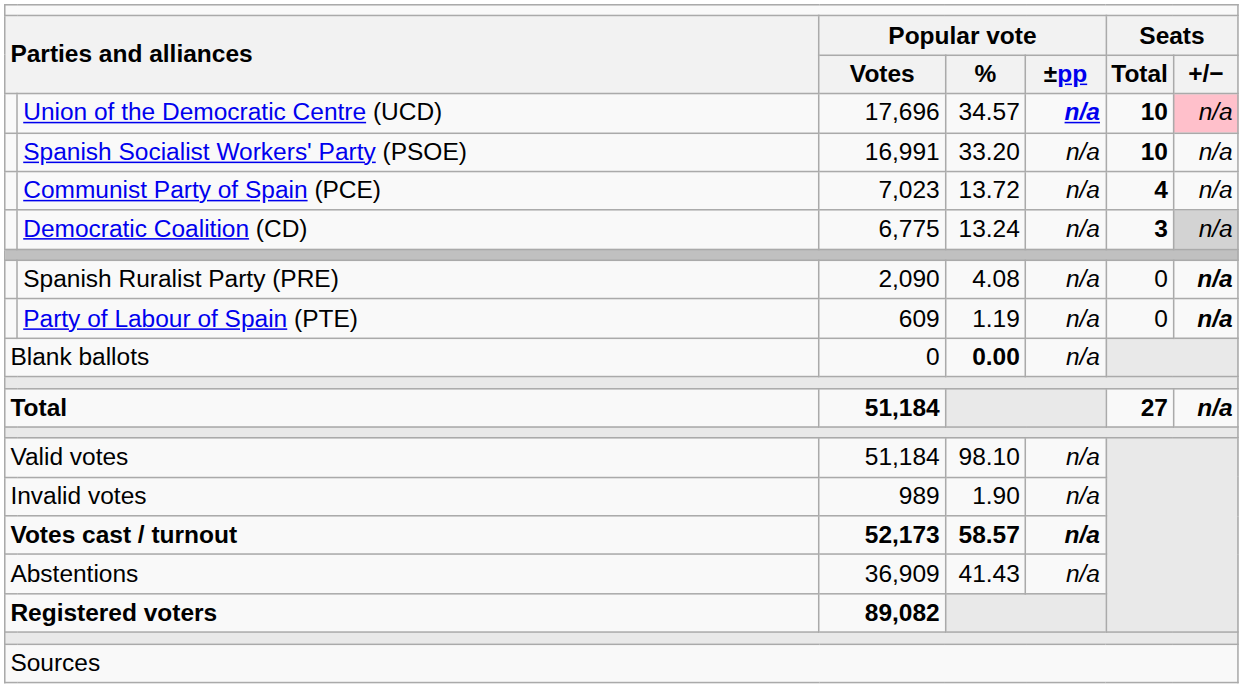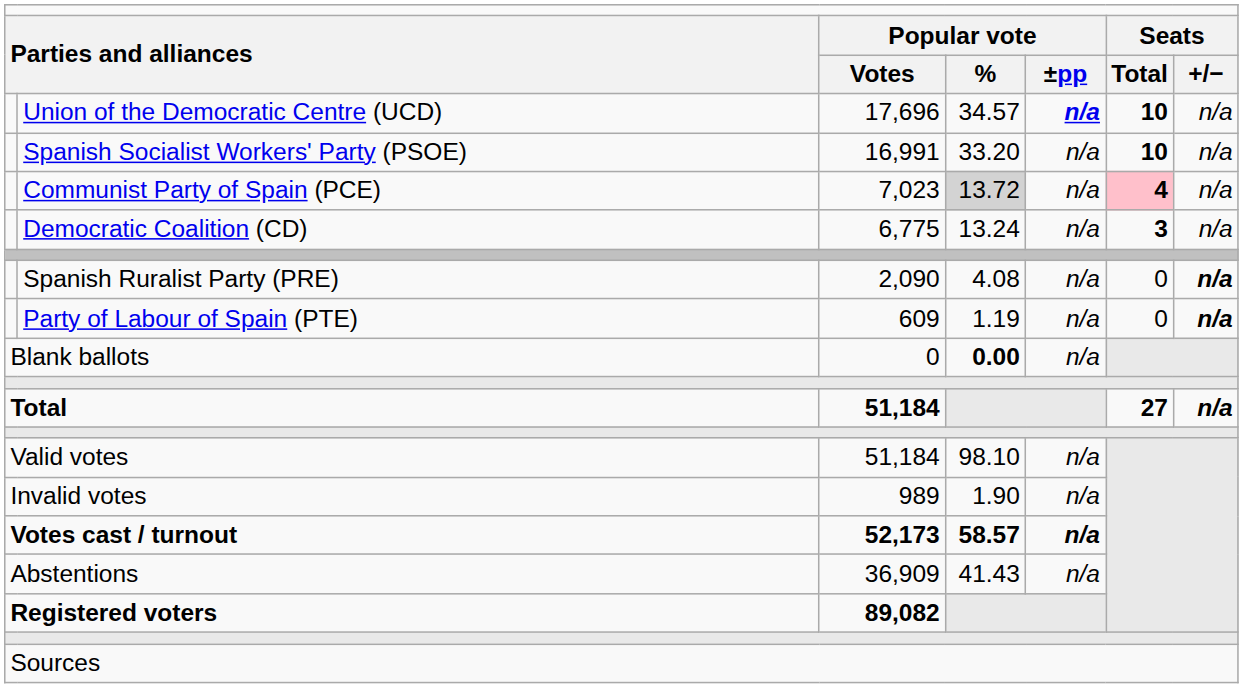(1216, 112) pink background -> (1216, 112) no background
(989, 190) no background -> (989, 190) lightgrey background
(1161, 190) no background -> (1161, 190) pink background
(1216, 229) lightgrey background -> (1216, 229) no background
